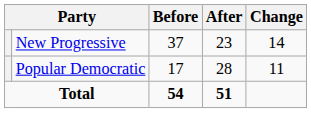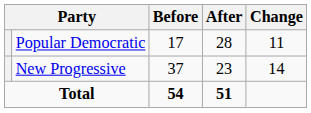rows swapped: (81, 68) <-> (71, 42)
